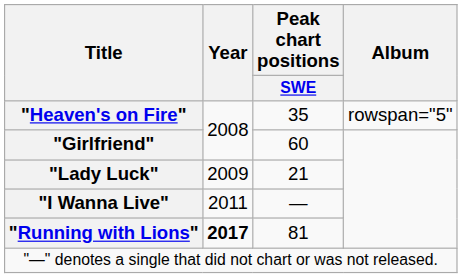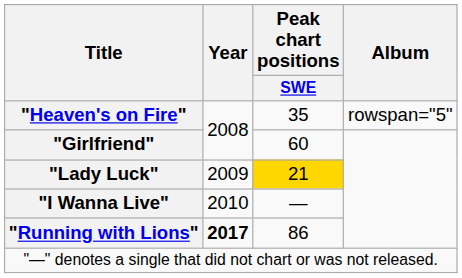(298, 174) no background -> (298, 174) gold background
(228, 203) 2011 -> (228, 203) 2010
(298, 233) 81 -> (298, 233) 86
